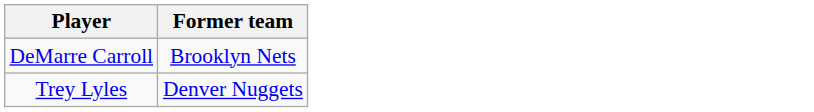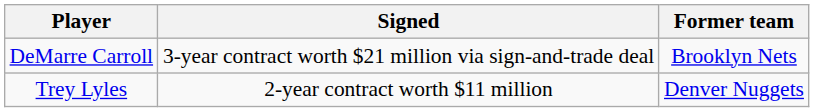+ column: (409, 21)
